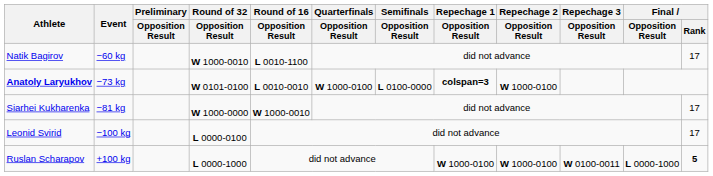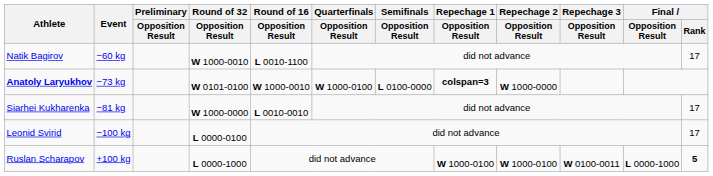(281, 87) L 0010-0010 -> (281, 87) W 1000-0010
(528, 87) W 1000-0100 -> (528, 87) W 1000-0000
(281, 113) W 1000-0010 -> (281, 113) L 0010-0010
